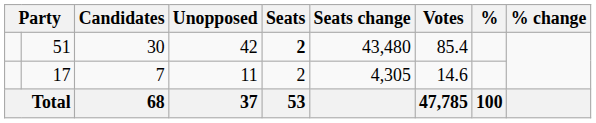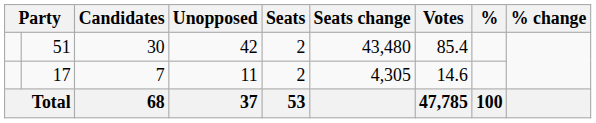(301, 46) bold -> (301, 46) normal
